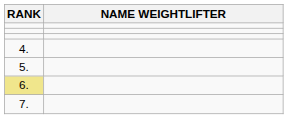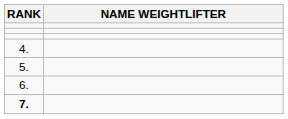(24, 86) khaki background -> (24, 86) no background
(24, 104) normal -> (24, 104) bold
